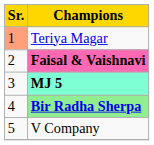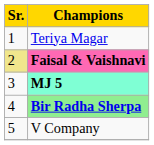(11, 38) lightsalmon background -> (11, 38) no background
(11, 60) no background -> (11, 60) khaki background
